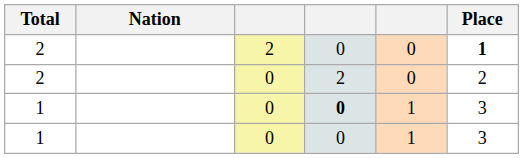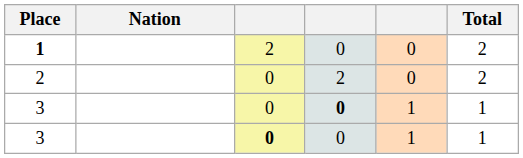columns swapped: (482, 19) <-> (40, 19)
(269, 138) normal -> (269, 138) bold
